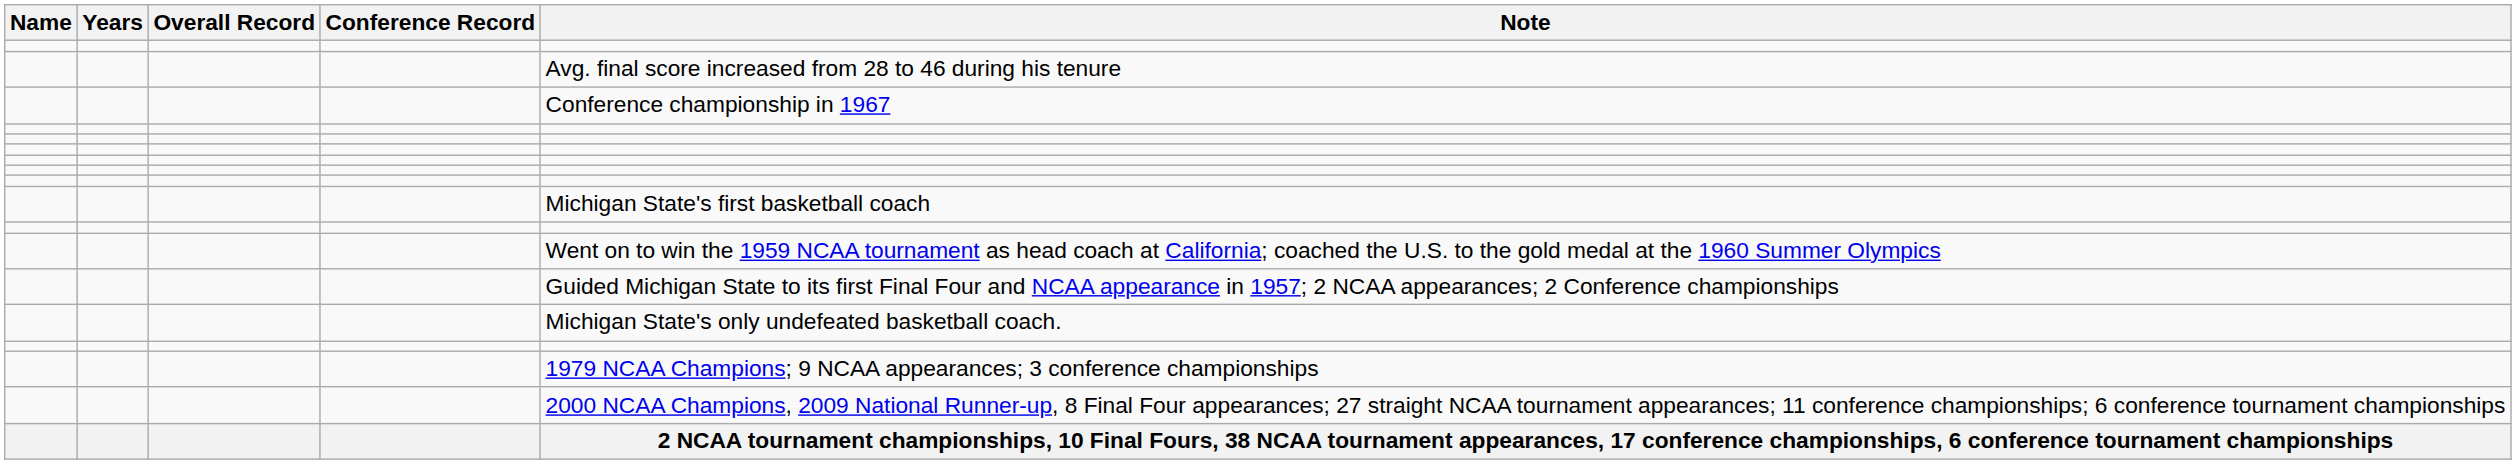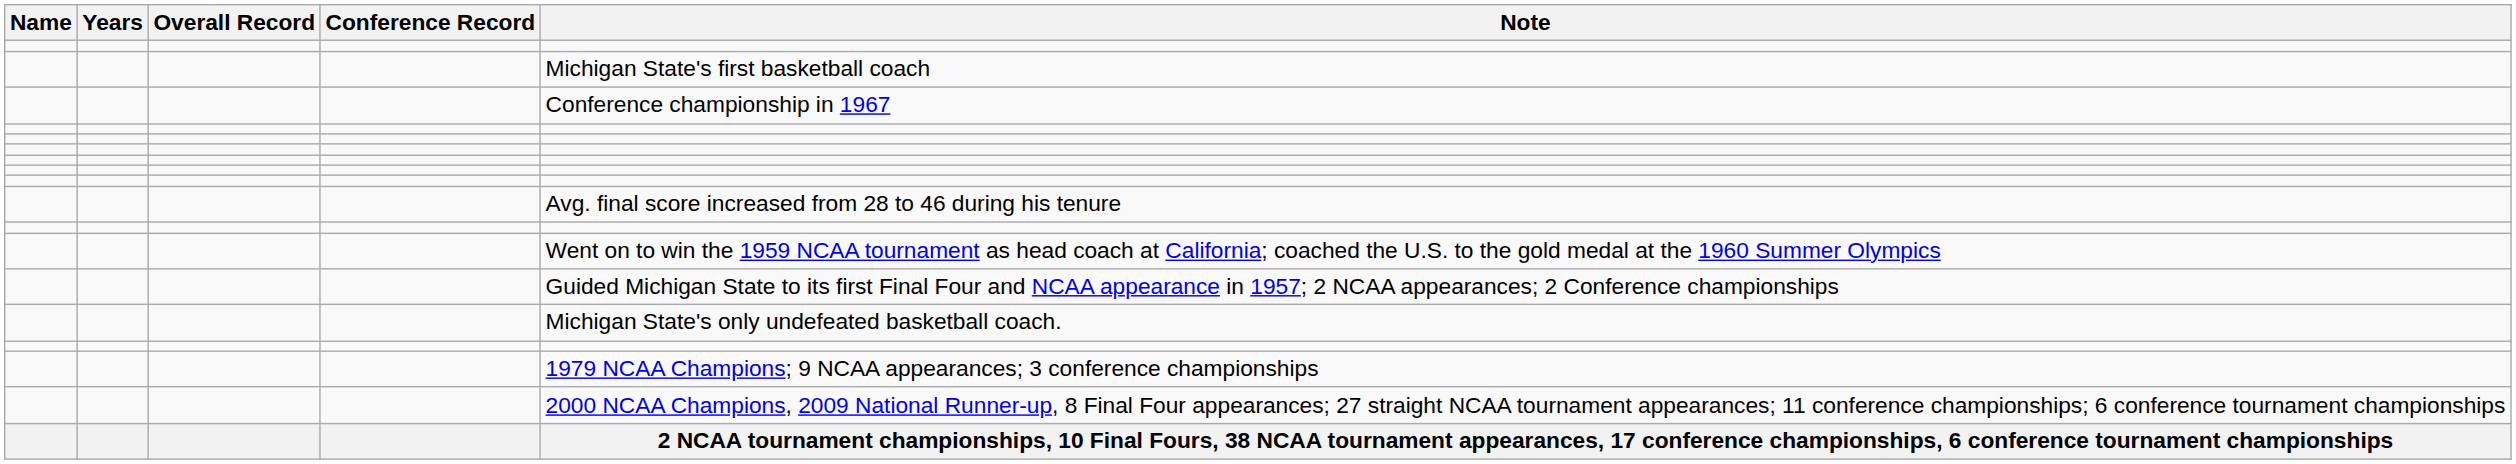(833, 69) Avg. final score increased from 28 to 46 during his tenure -> (738, 69) Michigan State's first basketball coach
(738, 203) Michigan State's first basketball coach -> (833, 203) Avg. final score increased from 28 to 46 during his tenure
